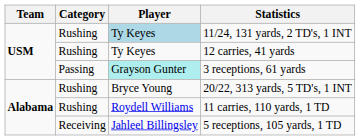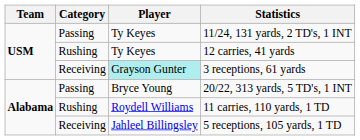(78, 32) Rushing -> (76, 32) Passing
(133, 32) lightblue background -> (133, 32) no background
(76, 70) Passing -> (82, 70) Receiving
(78, 88) Rushing -> (76, 88) Passing
